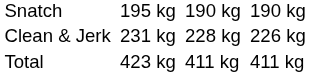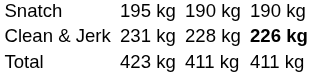(278, 36) normal -> (279, 36) bold
